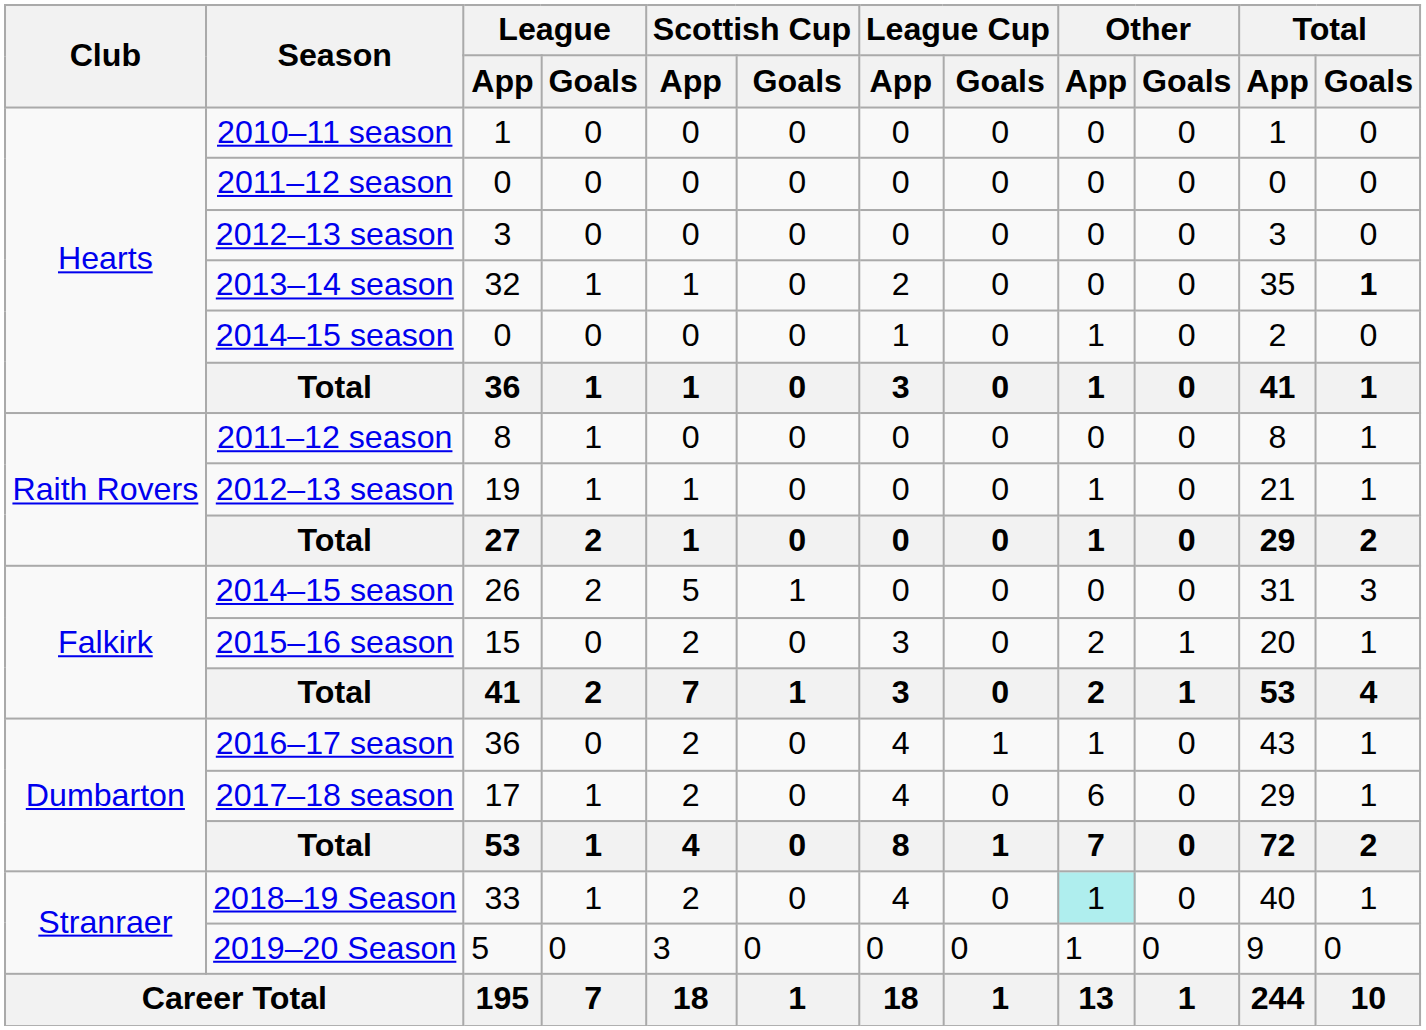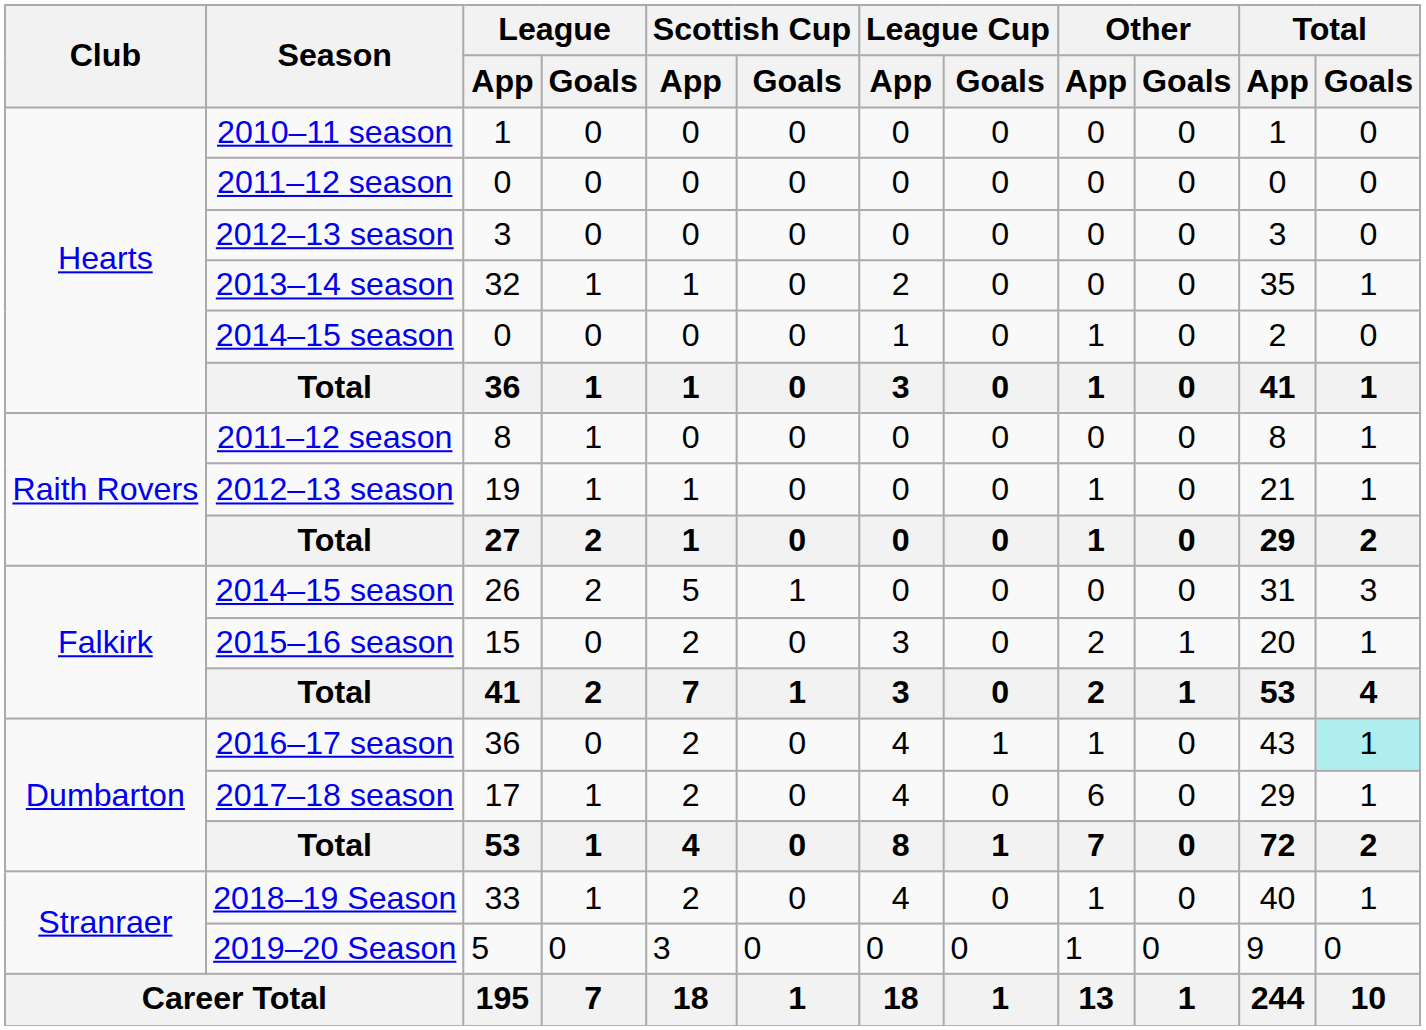(1368, 285) bold -> (1368, 285) normal
(1368, 744) no background -> (1368, 744) paleturquoise background
(1096, 897) paleturquoise background -> (1096, 897) no background
